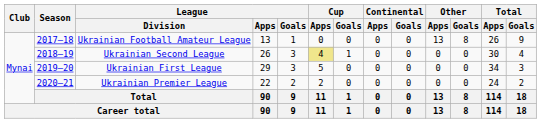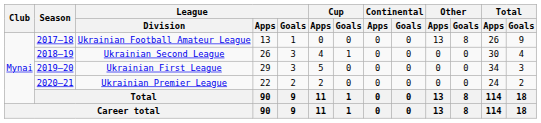(321, 54) khaki background -> (321, 54) no background
